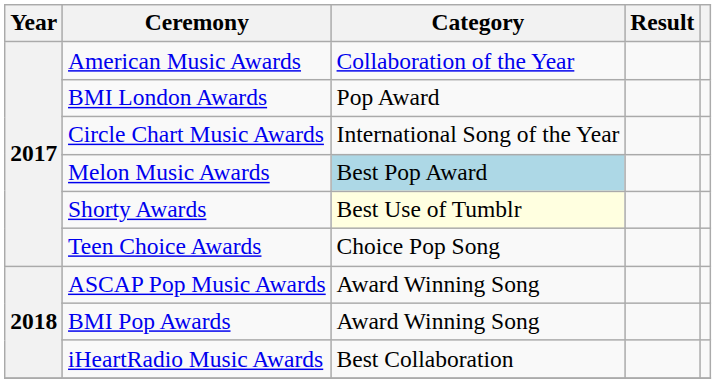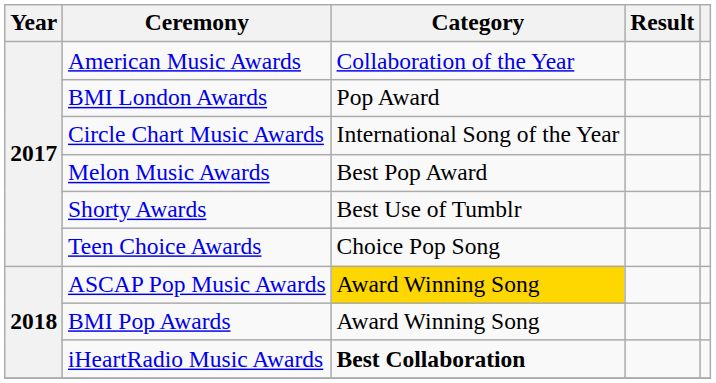(412, 172) lightblue background -> (412, 172) no background
(429, 209) lightyellow background -> (429, 209) no background
(438, 284) no background -> (438, 284) gold background
(425, 358) normal -> (431, 358) bold
